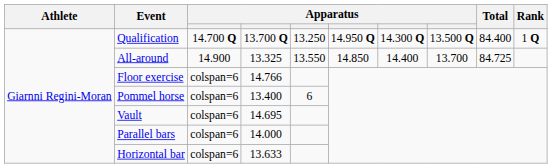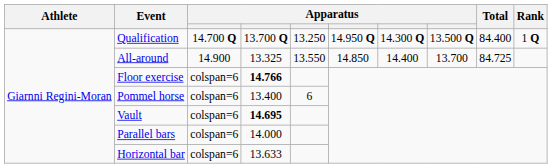(266, 77) normal -> (266, 77) bold
(266, 115) normal -> (266, 115) bold
